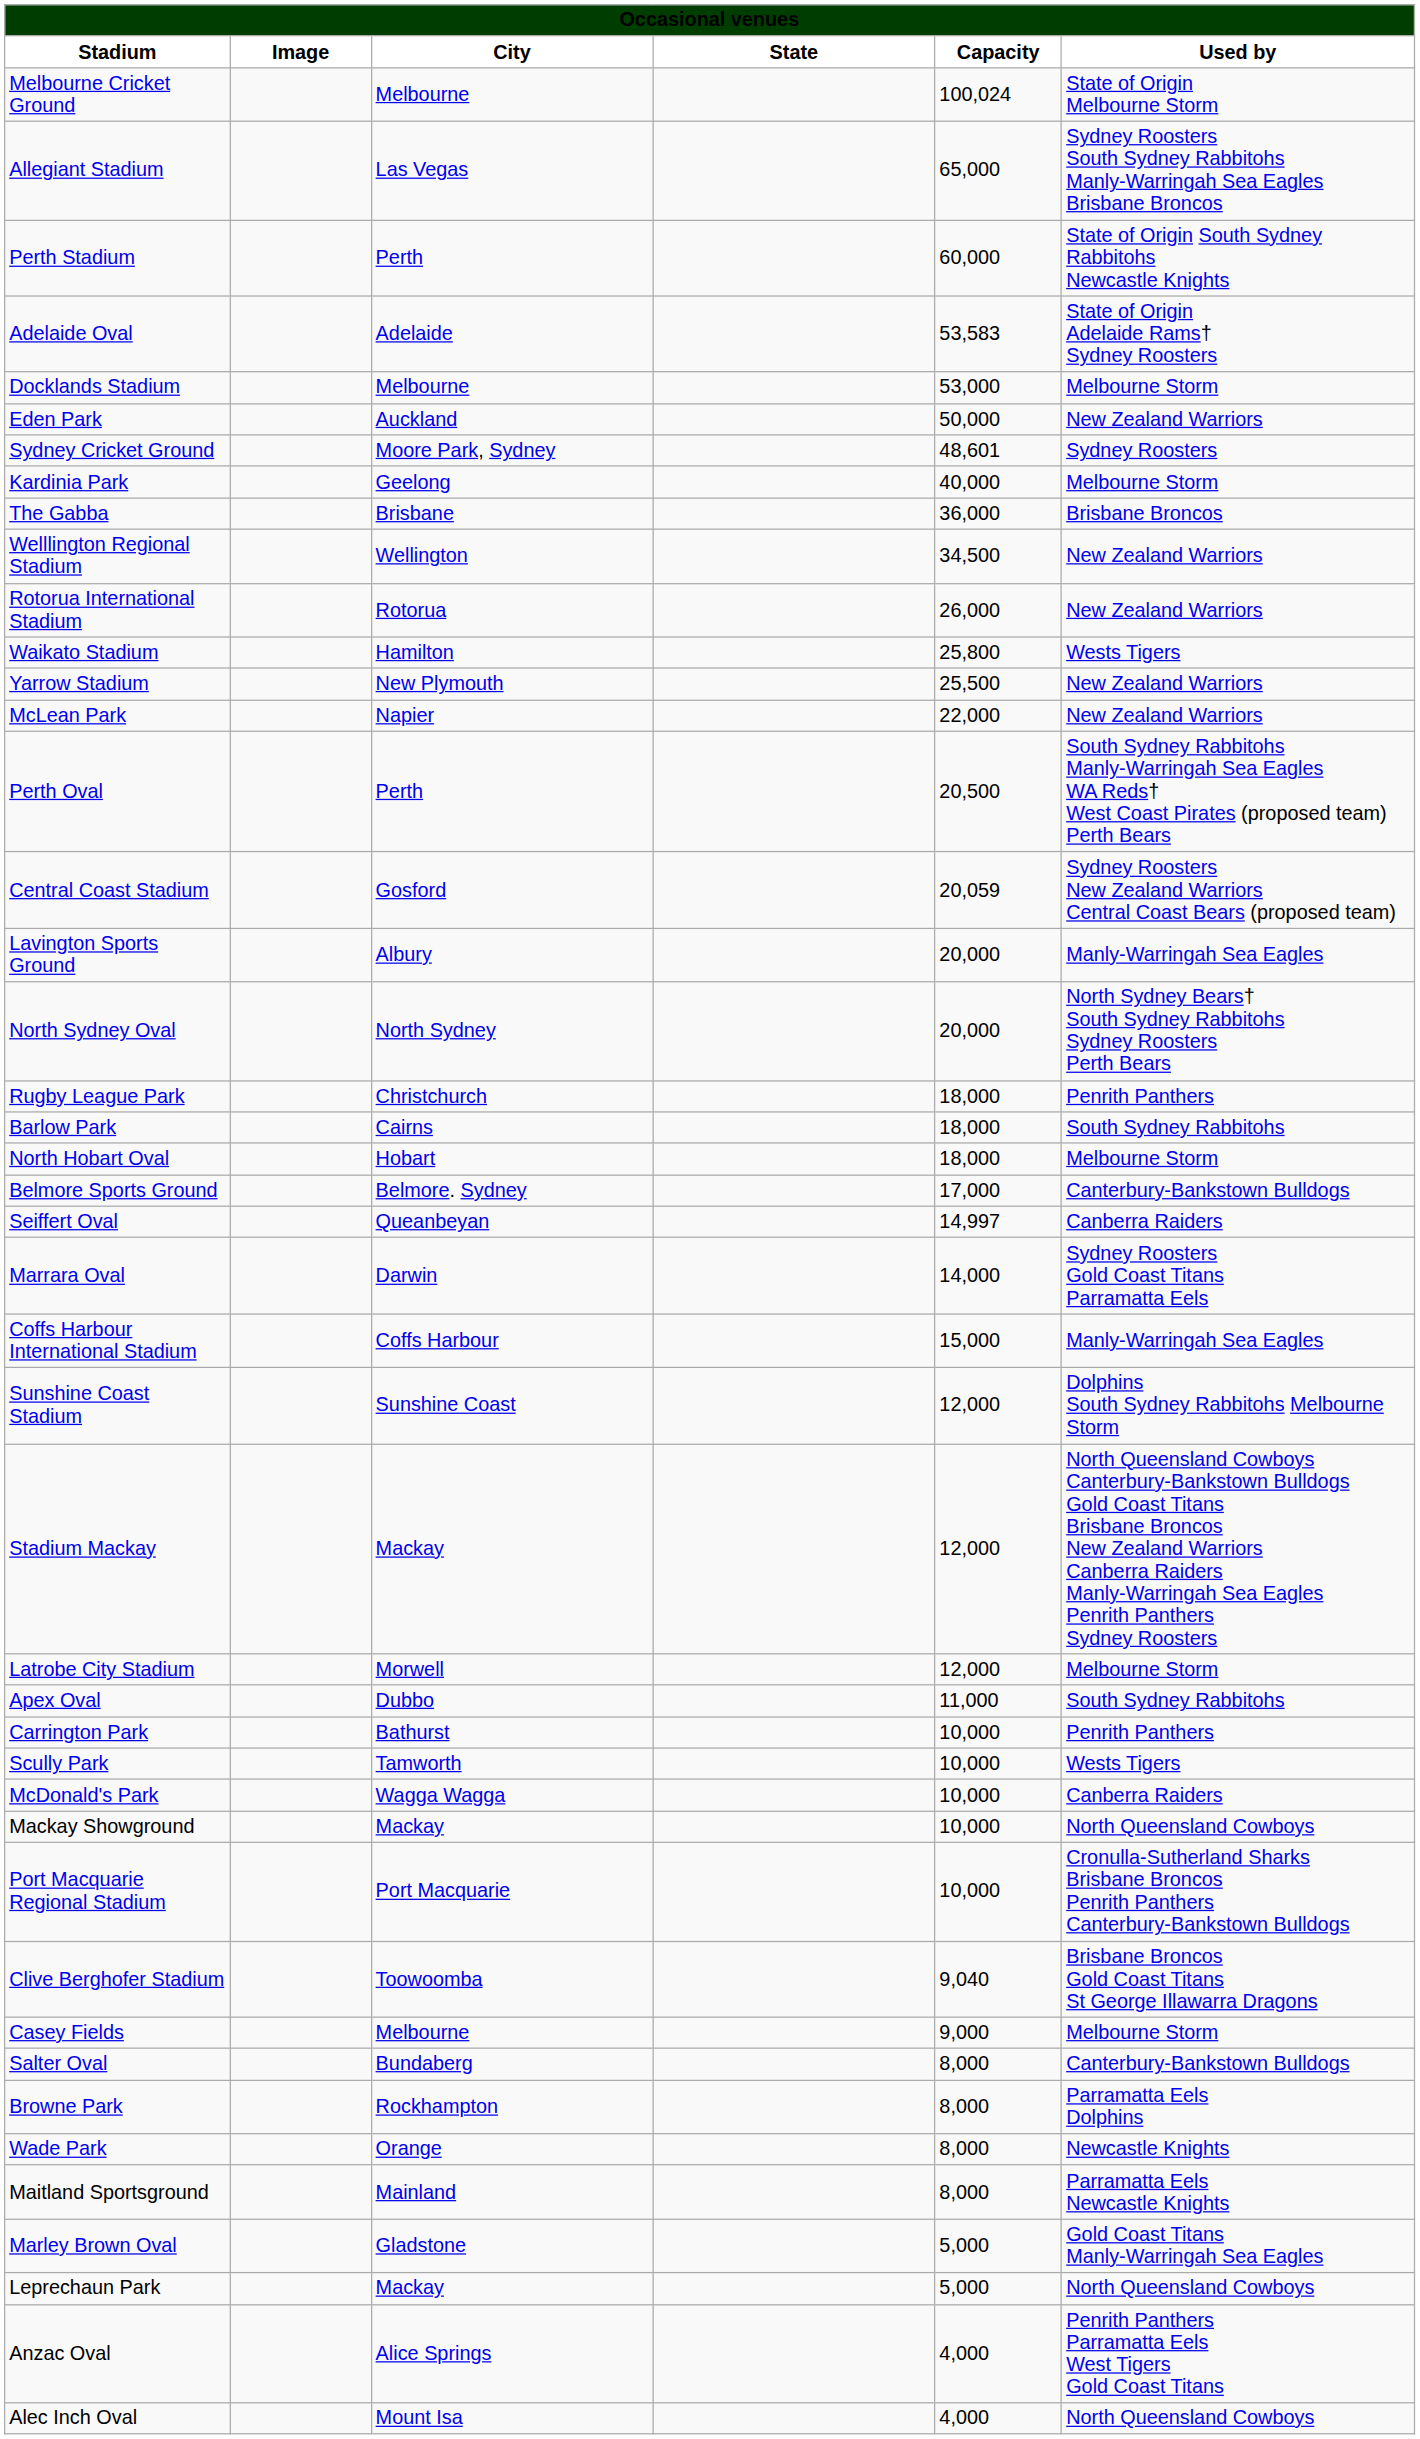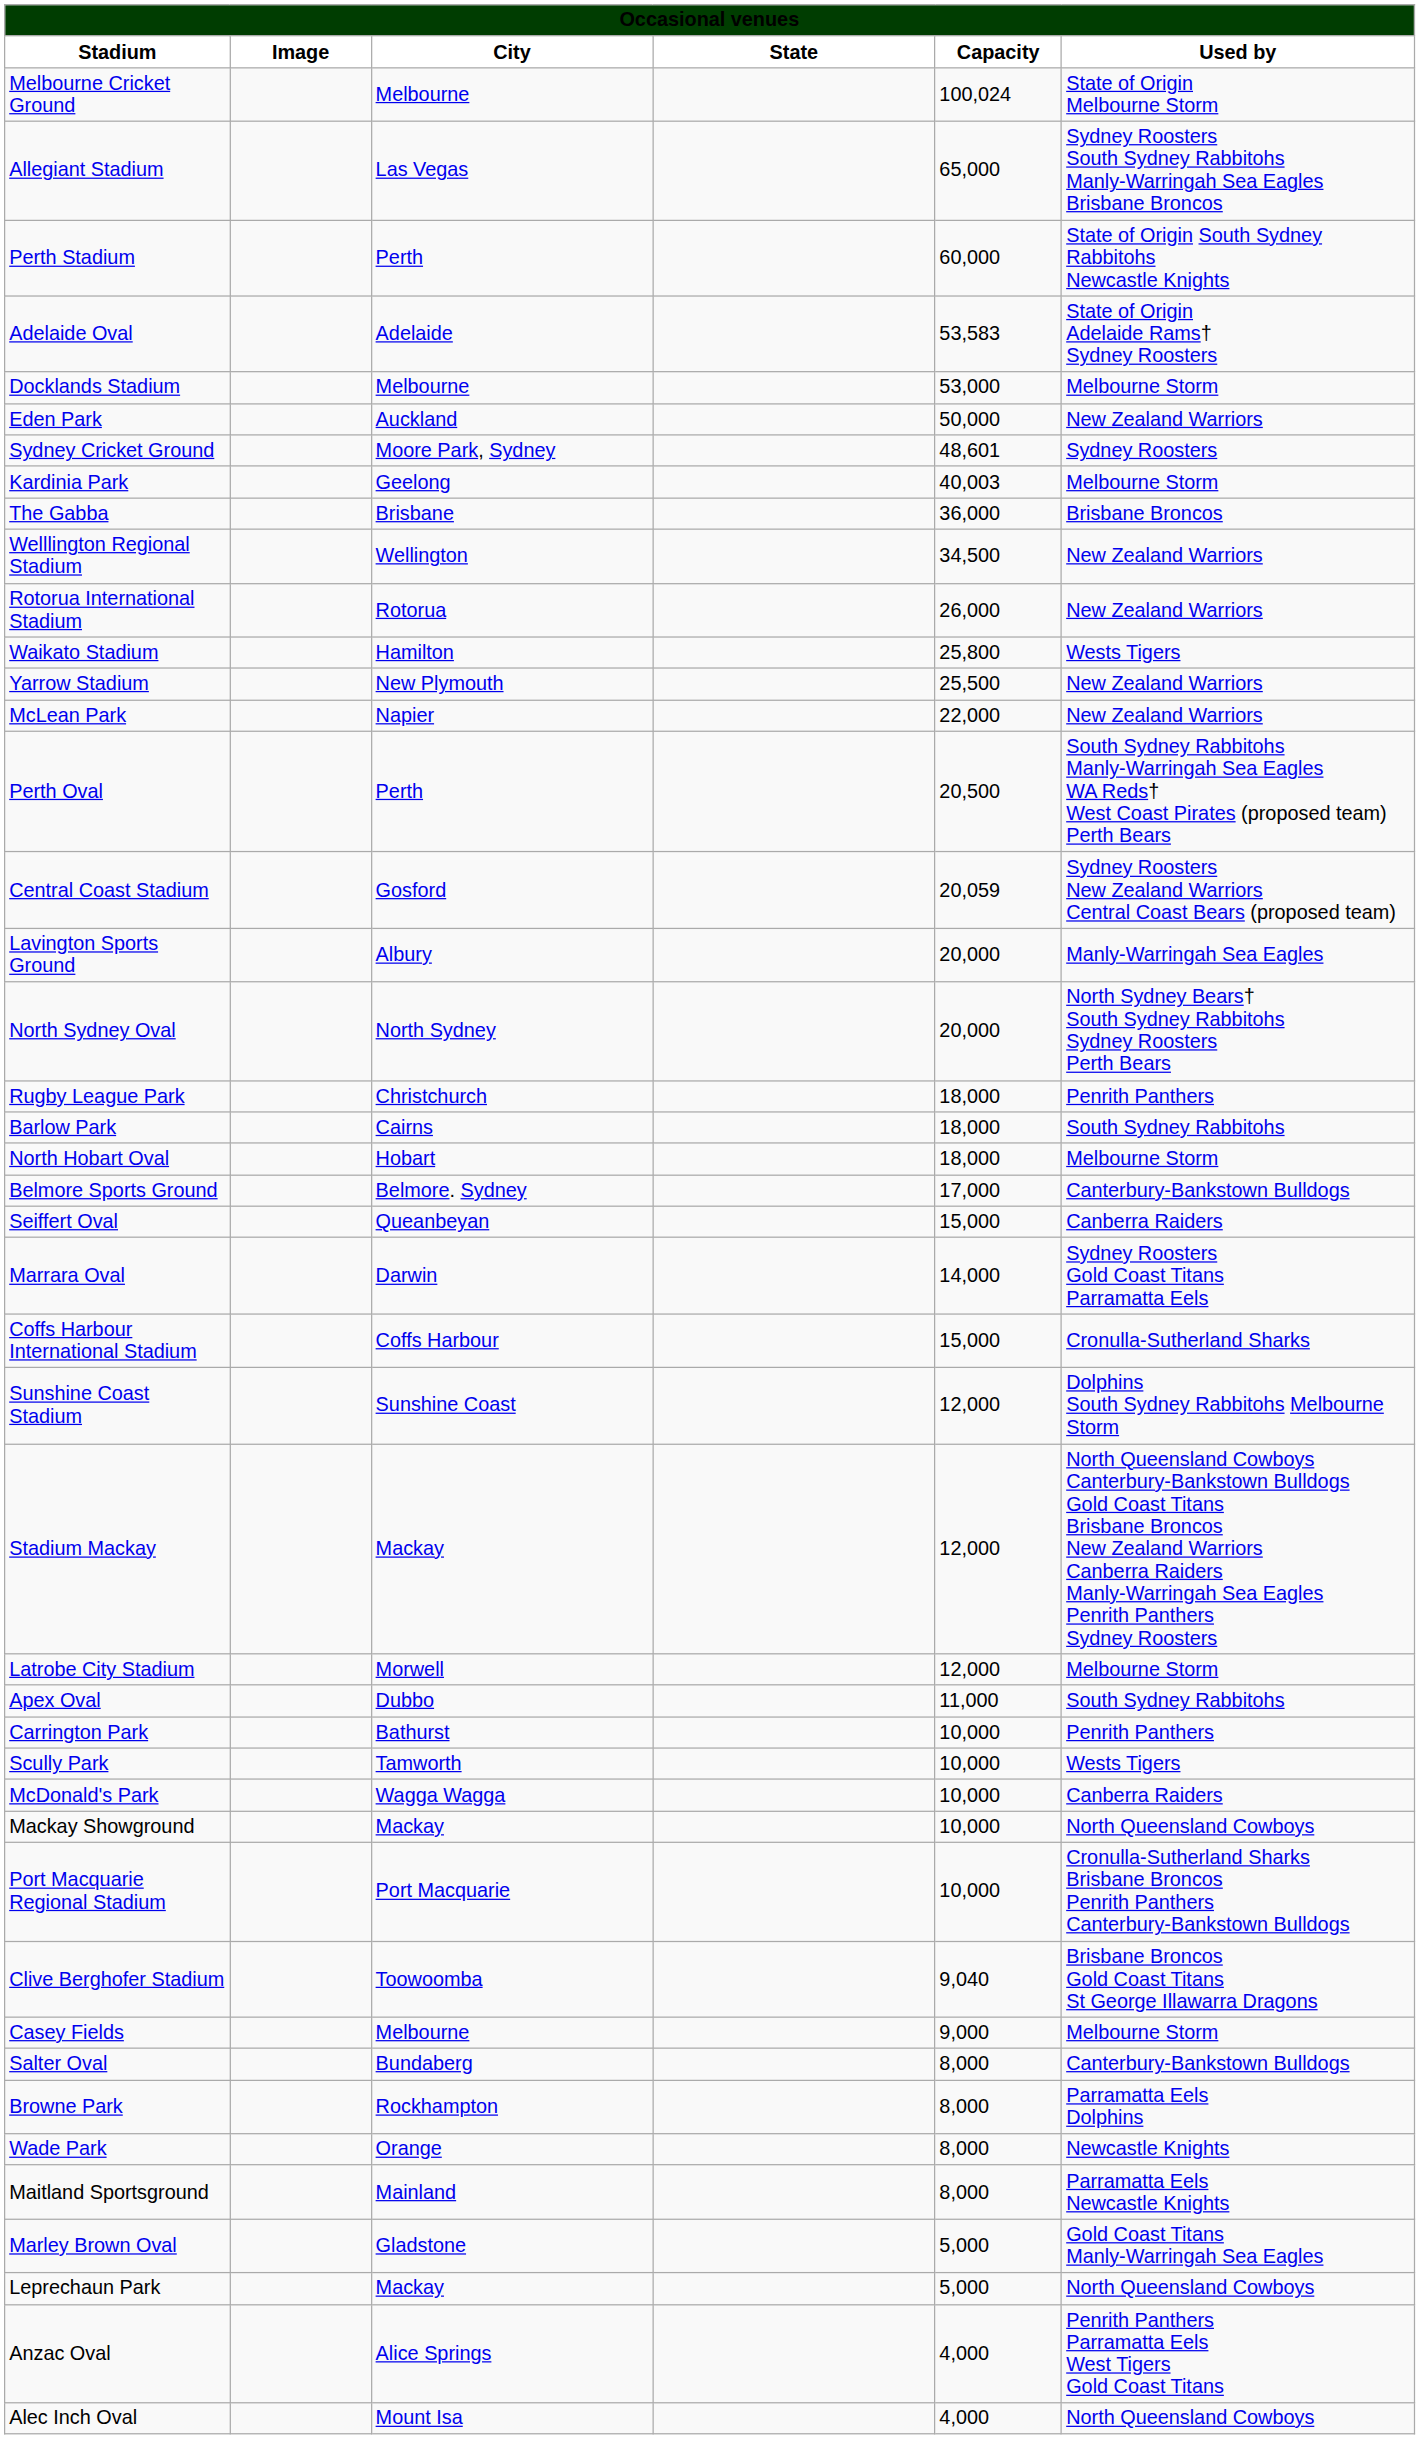(970, 481) 40,000 -> (970, 481) 40,003
(970, 1221) 14,997 -> (970, 1221) 15,000
(1195, 1340) Manly-Warringah Sea Eagles -> (1188, 1340) Cronulla-Sutherland Sharks
